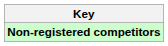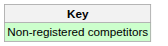(84, 32) bold -> (78, 32) normal
